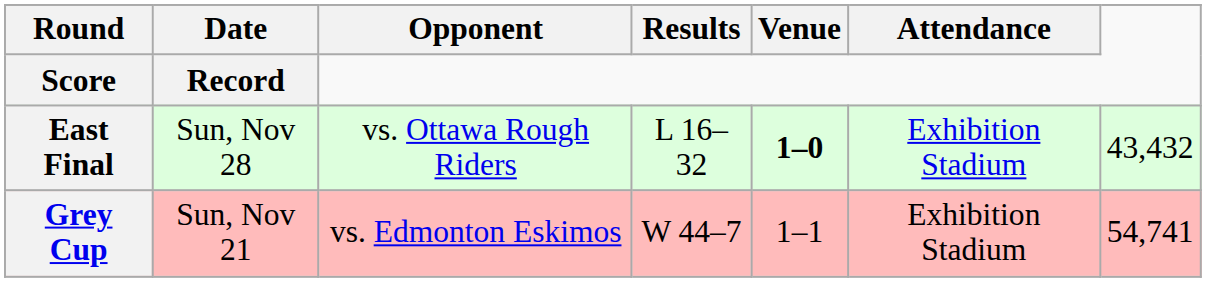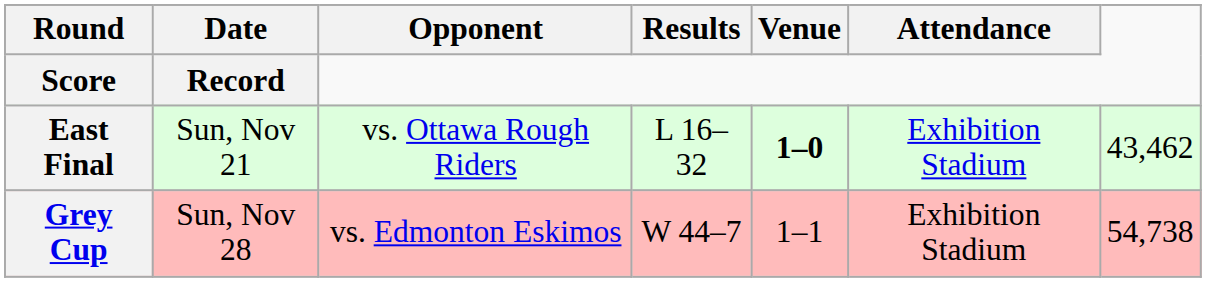(236, 147) Sun, Nov 28 -> (236, 147) Sun, Nov 21
(1150, 147) 43,432 -> (1150, 147) 43,462
(236, 232) Sun, Nov 21 -> (236, 232) Sun, Nov 28
(1150, 232) 54,741 -> (1150, 232) 54,738
